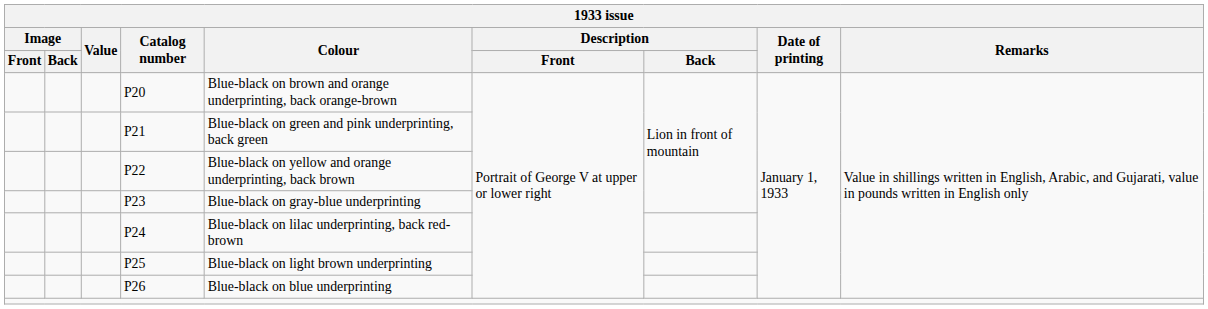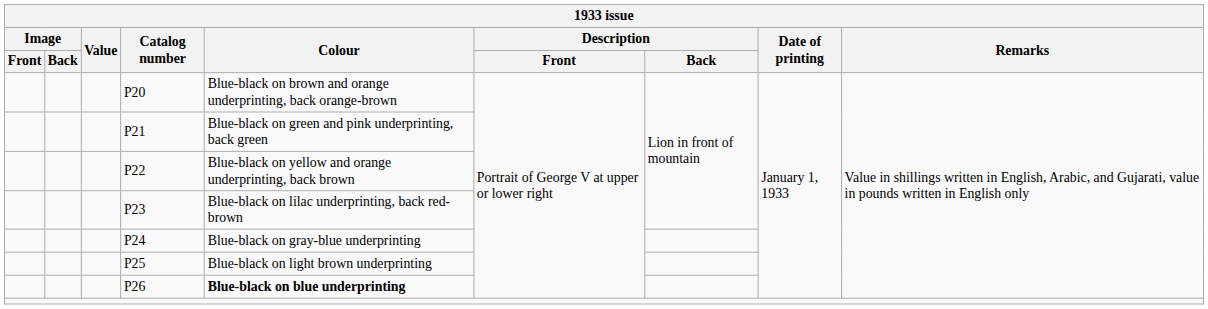(314, 202) Blue-black on gray-blue underprinting -> (329, 210) Blue-black on lilac underprinting, back red-brown
(329, 233) Blue-black on lilac underprinting, back red-brown -> (314, 241) Blue-black on gray-blue underprinting
(300, 286) normal -> (307, 286) bold
